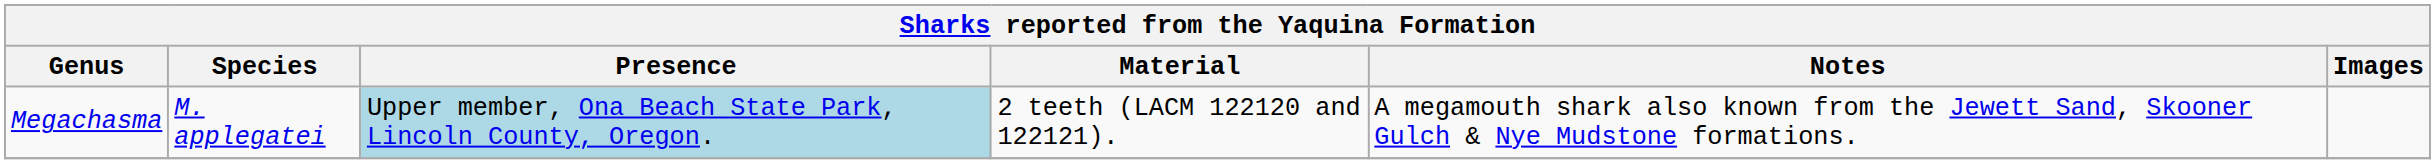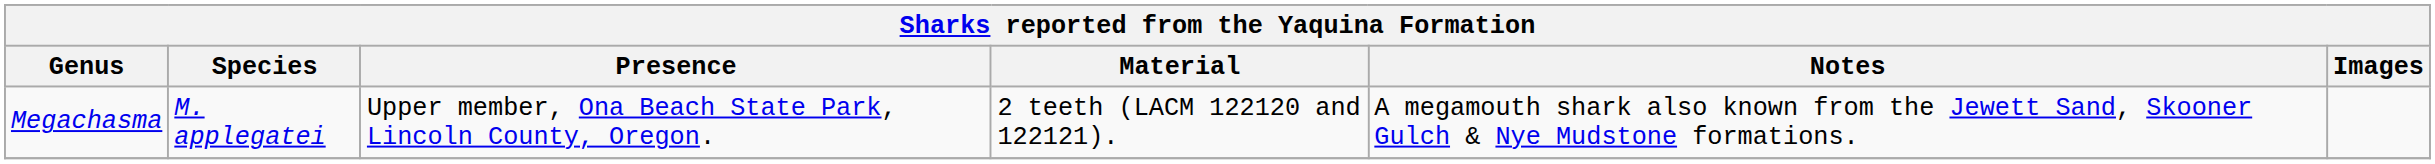(632, 122) lightblue background -> (632, 122) no background
